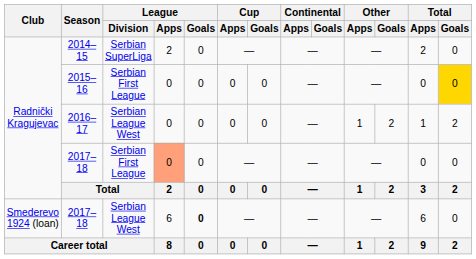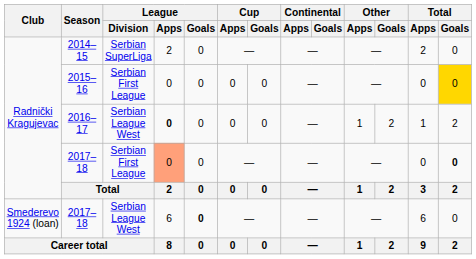(169, 123) normal -> (169, 123) bold
(455, 162) normal -> (455, 162) bold
